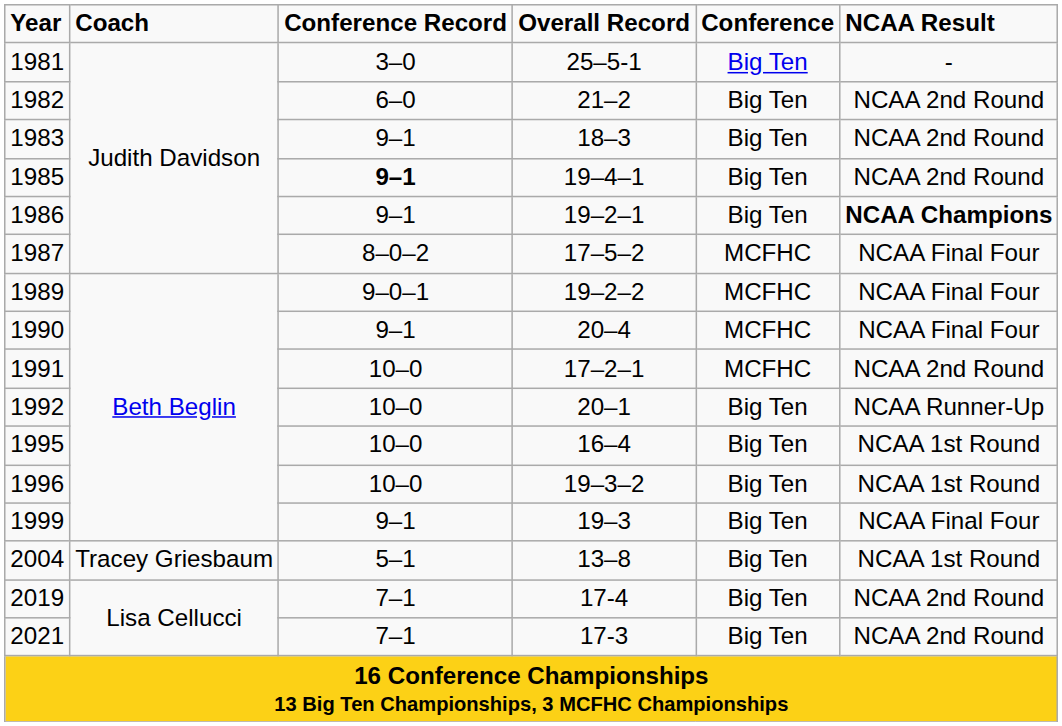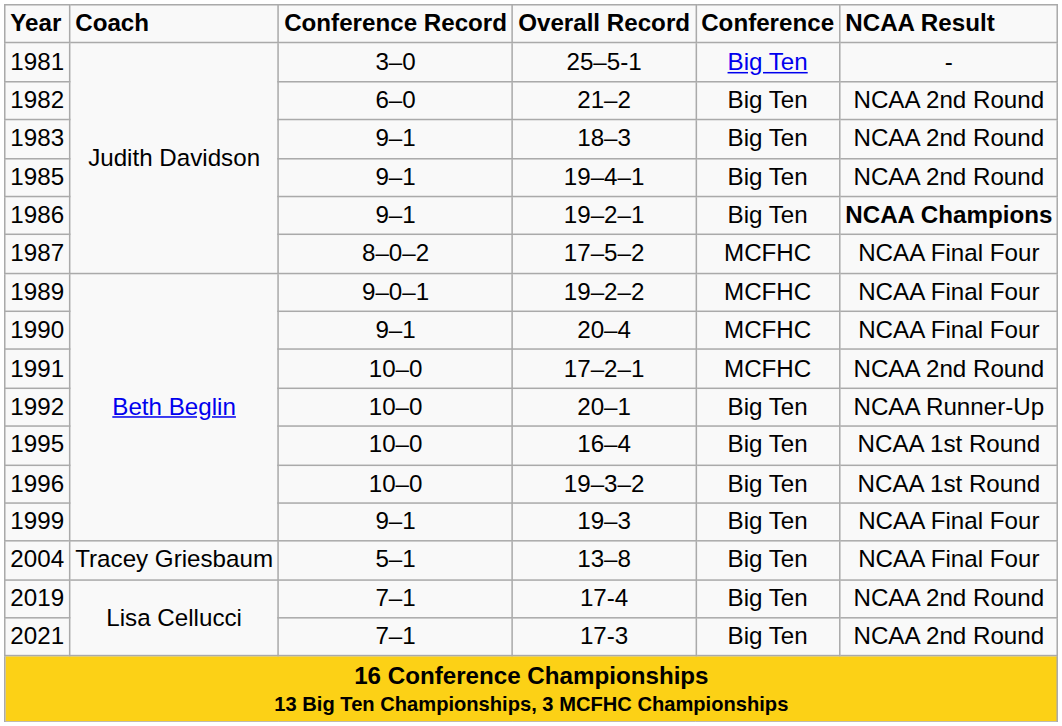(396, 176) bold -> (396, 176) normal
(949, 560) NCAA 1st Round -> (949, 560) NCAA Final Four
